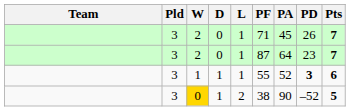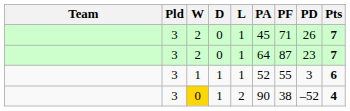columns swapped: (263, 14) <-> (285, 14)
(309, 75) bold -> (309, 75) normal
(334, 95) 5 -> (334, 95) 4
